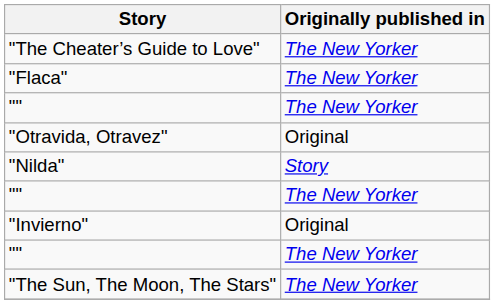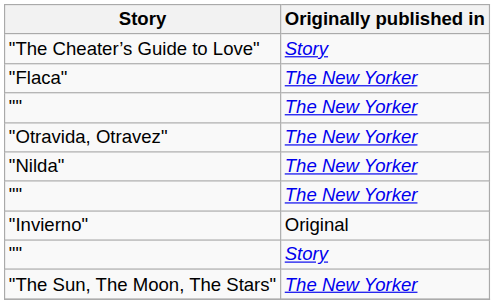(351, 48) The New Yorker -> (306, 48) Story
(317, 136) Original -> (351, 136) The New Yorker
(306, 166) Story -> (351, 166) The New Yorker
(351, 254) The New Yorker -> (306, 254) Story
